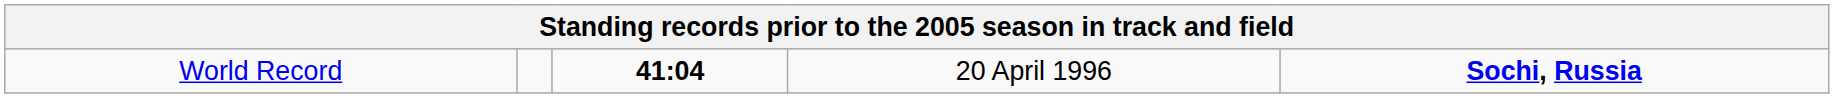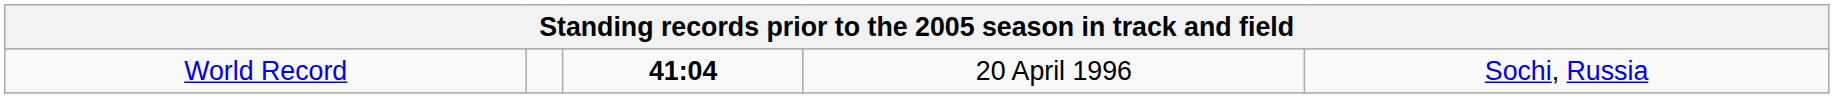(1554, 70) bold -> (1567, 70) normal
